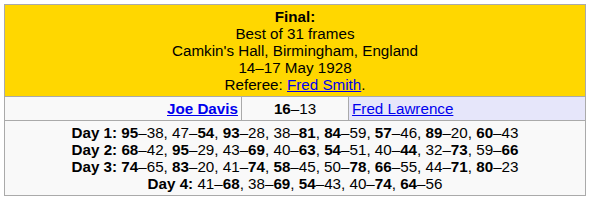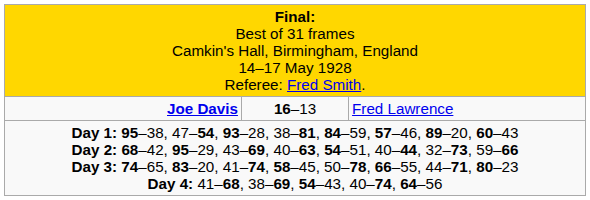(403, 109) lavender background -> (403, 109) no background
